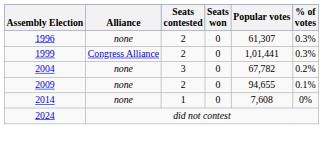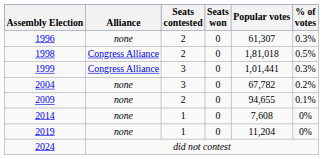+ row: (45, 54)
(183, 54) 2 -> (183, 69) 3
+ row: (45, 131)
